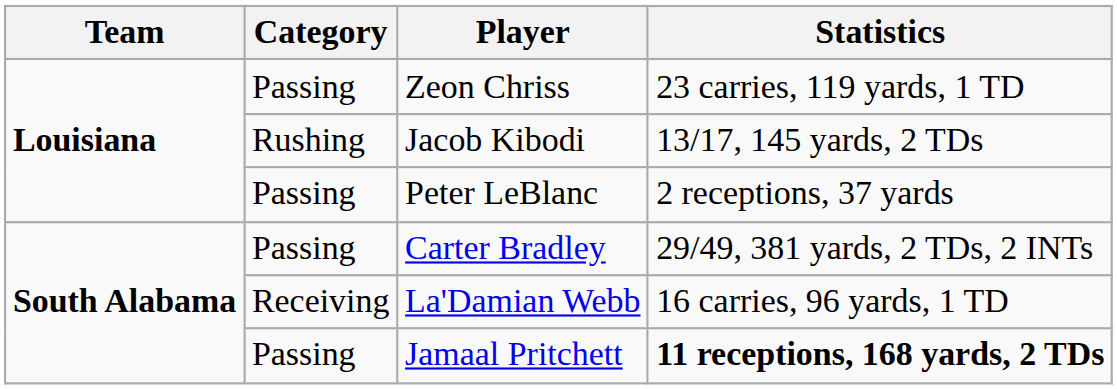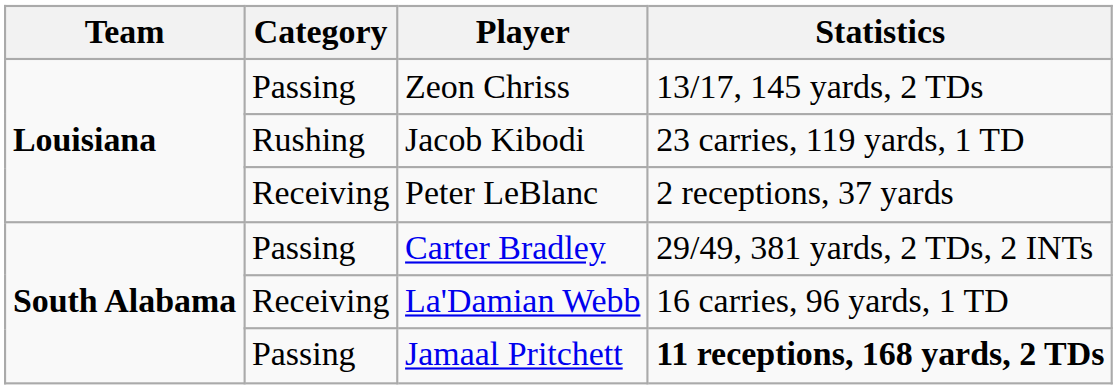(840, 86) 23 carries, 119 yards, 1 TD -> (820, 86) 13/17, 145 yards, 2 TDs
(820, 139) 13/17, 145 yards, 2 TDs -> (840, 139) 23 carries, 119 yards, 1 TD
(304, 193) Passing -> (321, 193) Receiving
